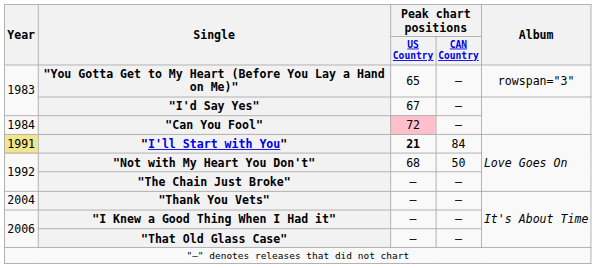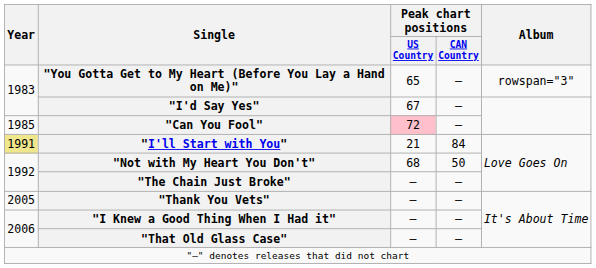(21, 125) 1984 -> (21, 125) 1985
(413, 144) bold -> (413, 144) normal
(21, 200) 2004 -> (21, 200) 2005
